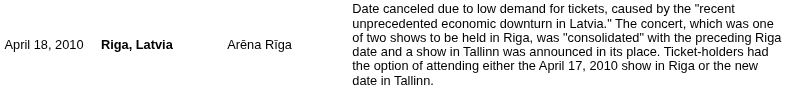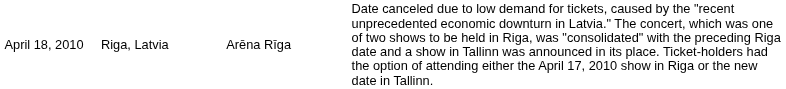(137, 45) bold -> (135, 45) normal
